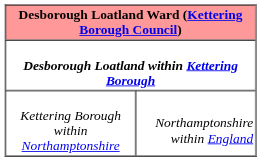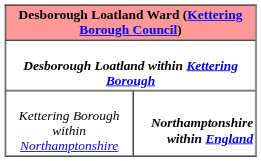(204, 130) normal -> (202, 130) bold
